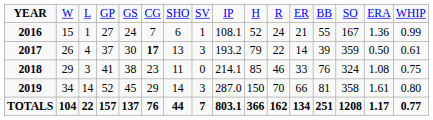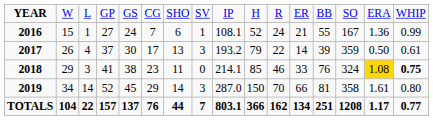(153, 50) bold -> (153, 50) normal
(379, 69) no background -> (379, 69) gold background
(411, 69) normal -> (411, 69) bold
